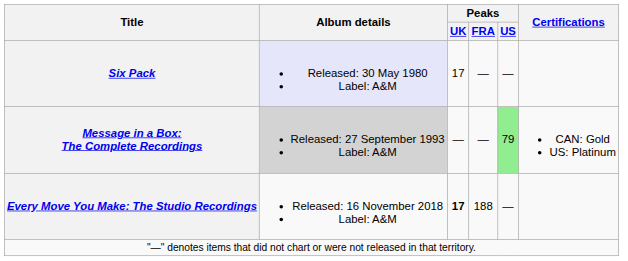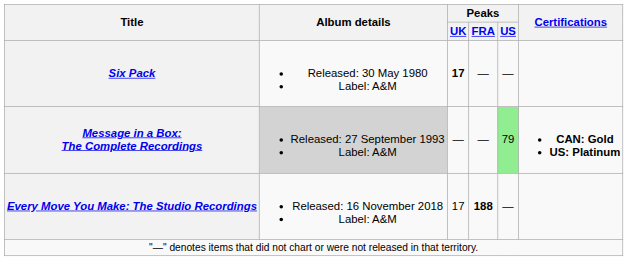(353, 80) lavender background -> (353, 80) no background
(458, 73) normal -> (458, 73) bold
(569, 146) normal -> (571, 146) bold
(458, 206) bold -> (458, 206) normal
(483, 206) normal -> (483, 206) bold
